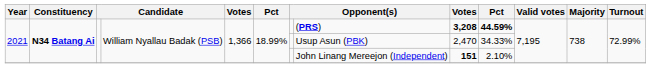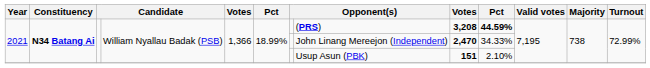(332, 41) Usup Asun (PBK) -> (372, 41) John Linang Mereejon (Independent)
(465, 41) normal -> (465, 41) bold
(372, 56) John Linang Mereejon (Independent) -> (332, 56) Usup Asun (PBK)
